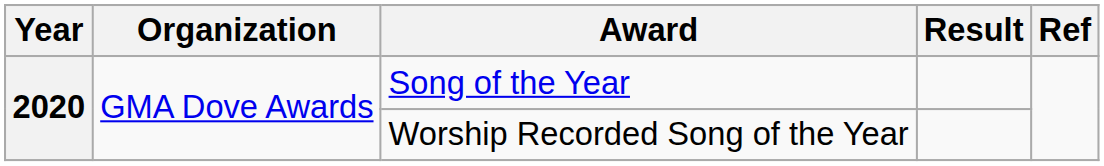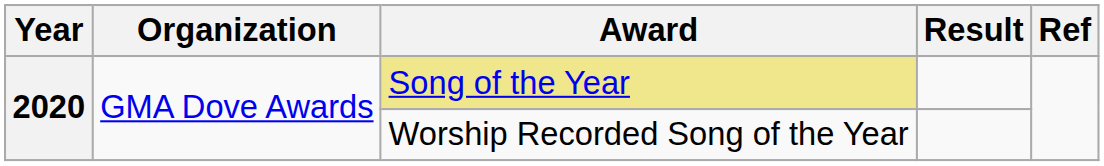(509, 82) no background -> (509, 82) khaki background
